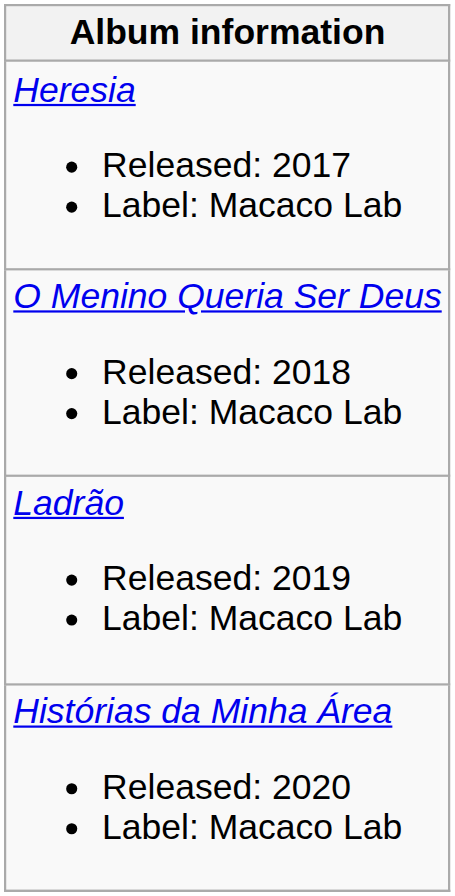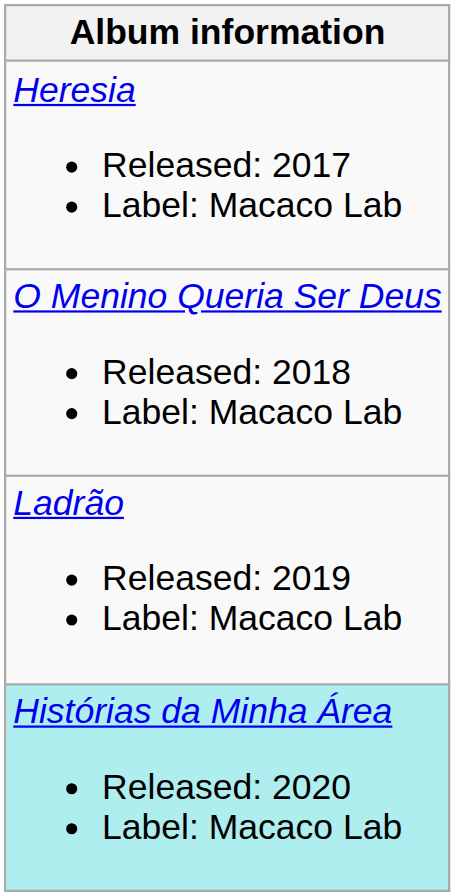(228, 769) no background -> (228, 769) paleturquoise background
